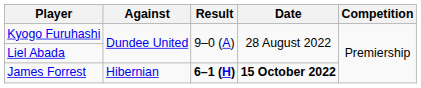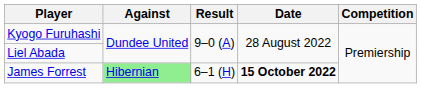(132, 72) no background -> (132, 72) lightgreen background
(214, 72) bold -> (214, 72) normal
